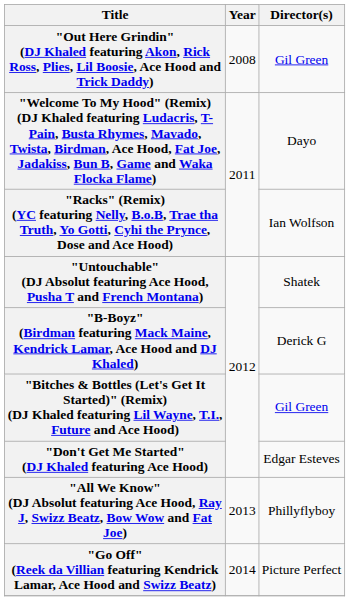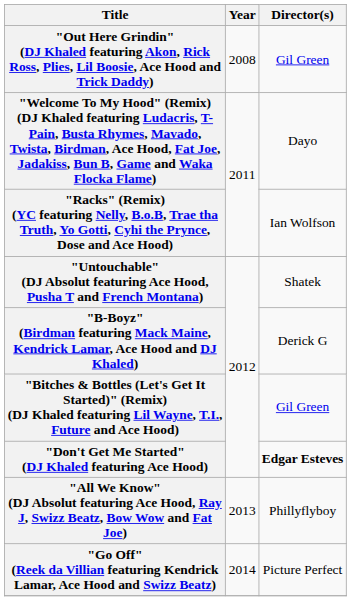(302, 459) normal -> (303, 459) bold
